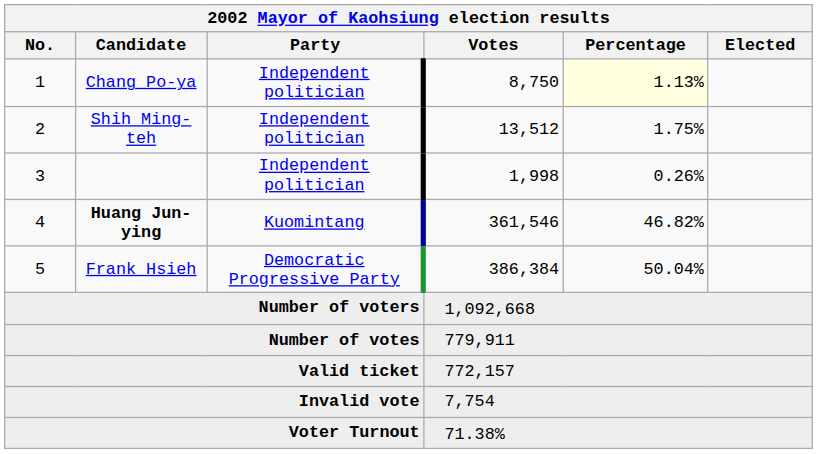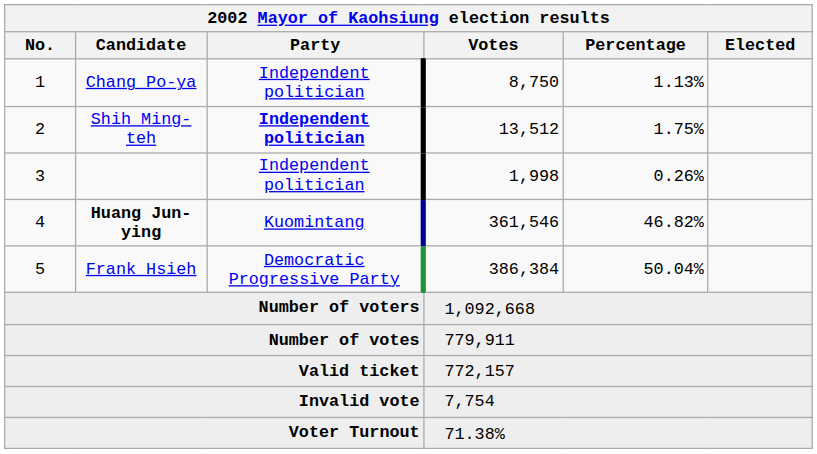(679, 83) lightyellow background -> (679, 83) no background
(314, 129) normal -> (314, 129) bold
